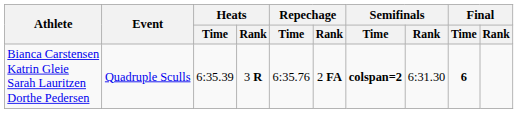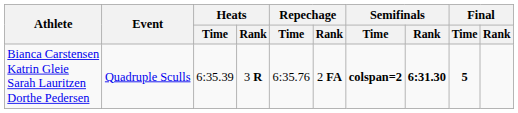(427, 76) normal -> (427, 76) bold
(464, 76) 6 -> (465, 76) 5
